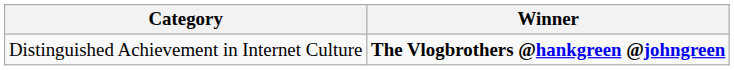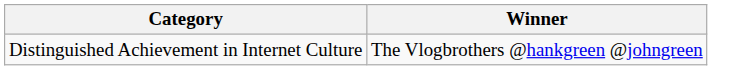(548, 49) bold -> (537, 49) normal
